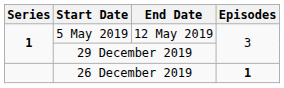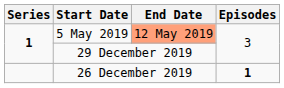(174, 34) no background -> (174, 34) lightsalmon background
